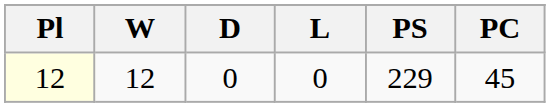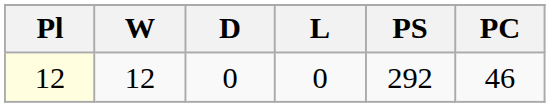(410, 76) 229 -> (410, 76) 292
(500, 76) 45 -> (500, 76) 46
